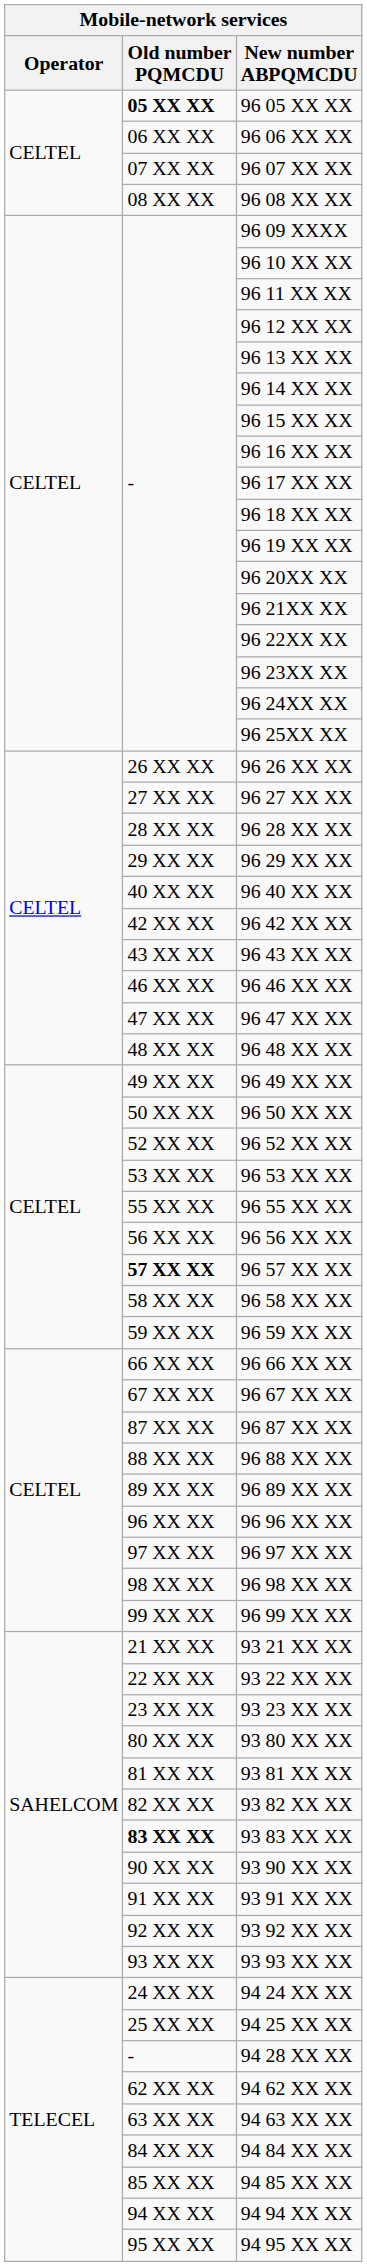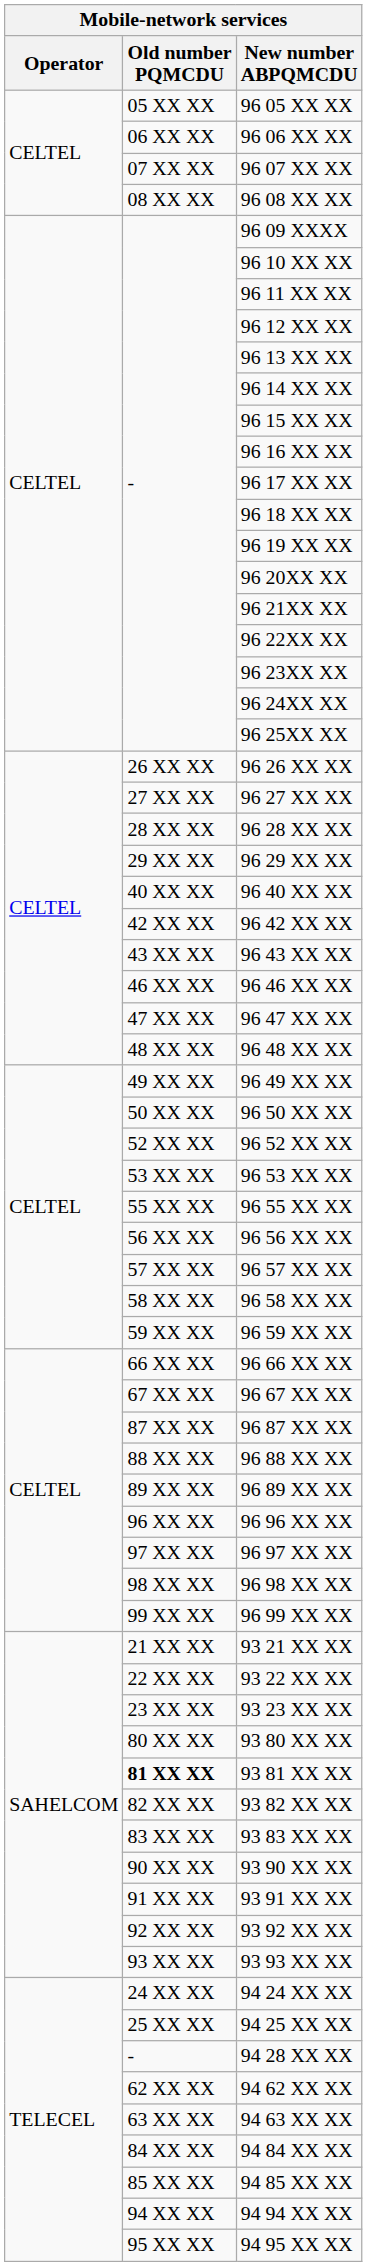(171, 105) bold -> (171, 105) normal
(171, 1269) bold -> (171, 1269) normal
(171, 1773) normal -> (171, 1773) bold
(171, 1836) bold -> (171, 1836) normal
